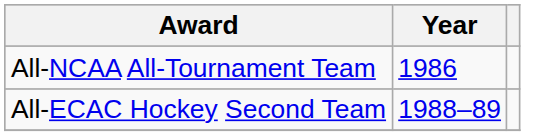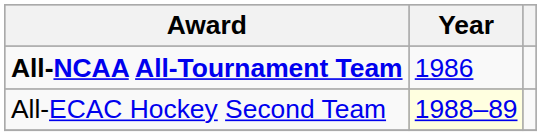(193, 67) normal -> (207, 67) bold
(450, 109) no background -> (466, 109) lightyellow background
